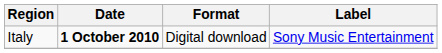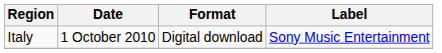(110, 37) bold -> (108, 37) normal
